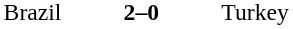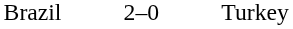(141, 12) bold -> (141, 12) normal
